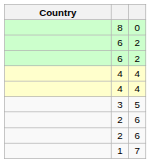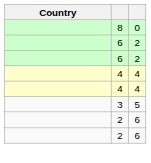- row: (120, 151)
